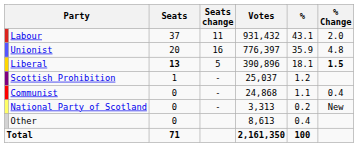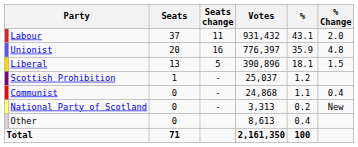(174, 64) bold -> (174, 64) normal
(336, 64) bold -> (336, 64) normal
